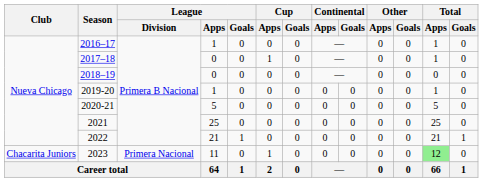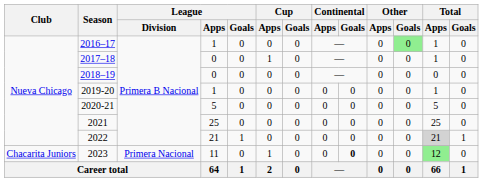(408, 43) no background -> (408, 43) lightgreen background
(436, 138) no background -> (436, 138) lightgrey background
(353, 153) normal -> (353, 153) bold
